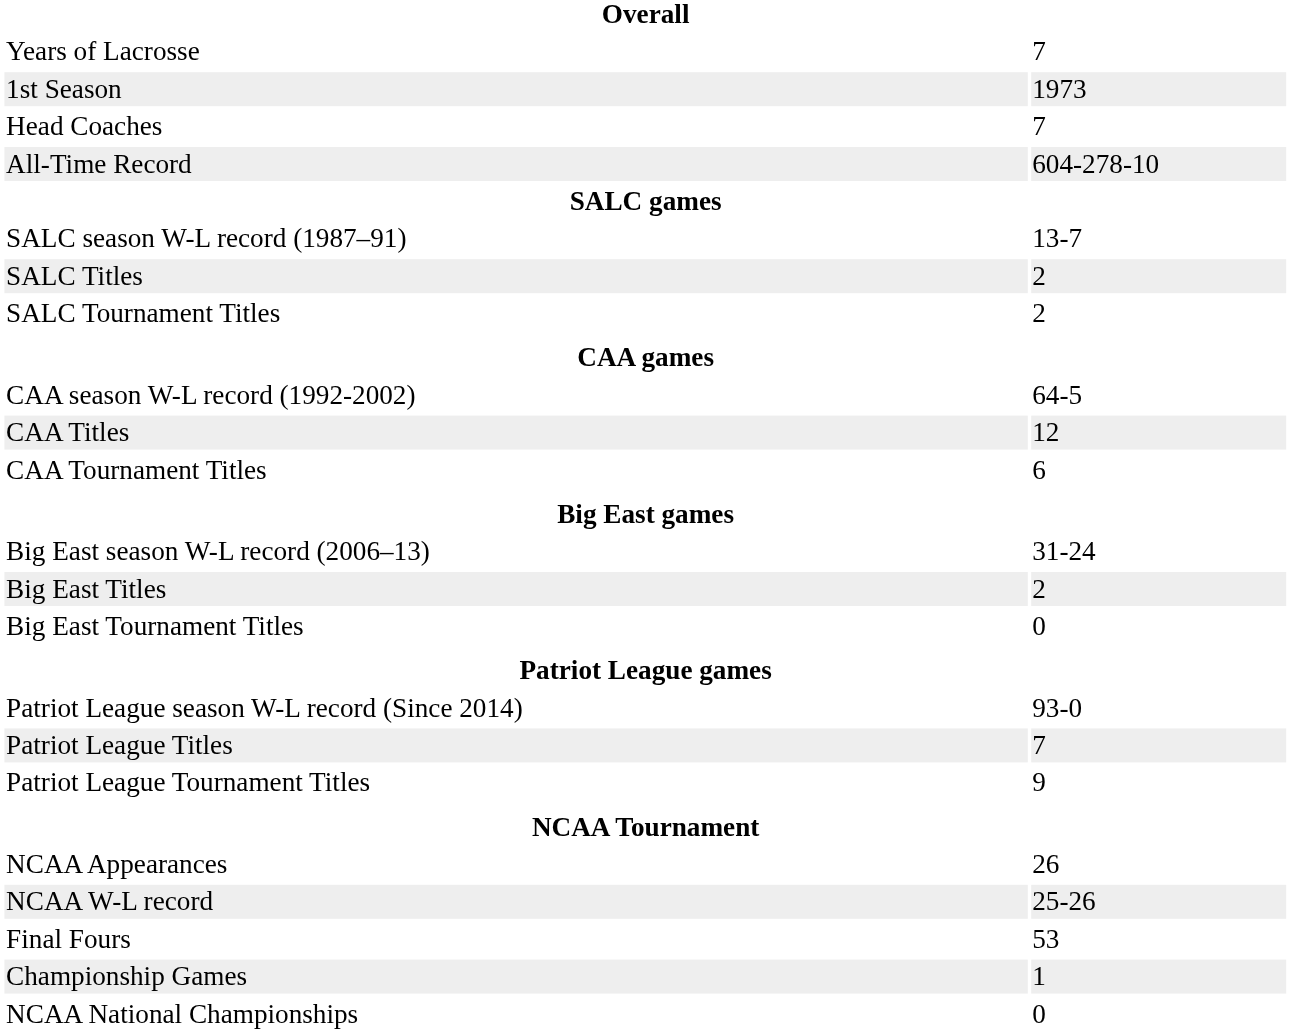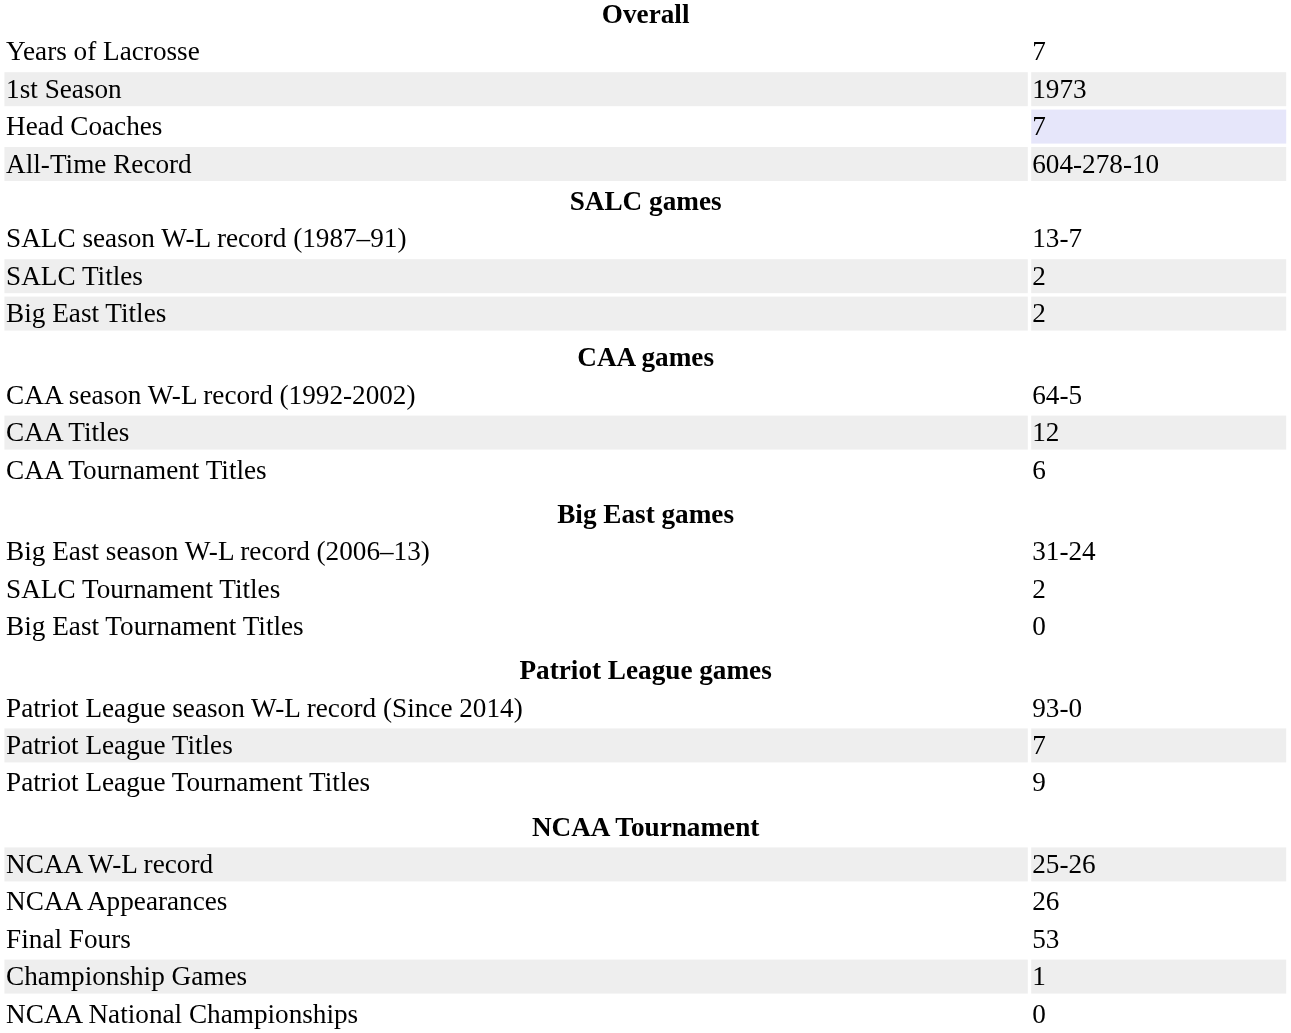(1039, 126) no background -> (1039, 126) lavender background
rows swapped: (143, 313) <-> (86, 588)
rows swapped: (117, 864) <-> (110, 901)
